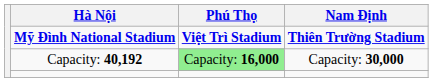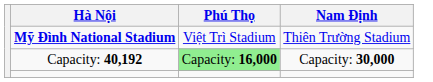(232, 37) bold -> (229, 37) normal
(356, 37) bold -> (347, 37) normal
